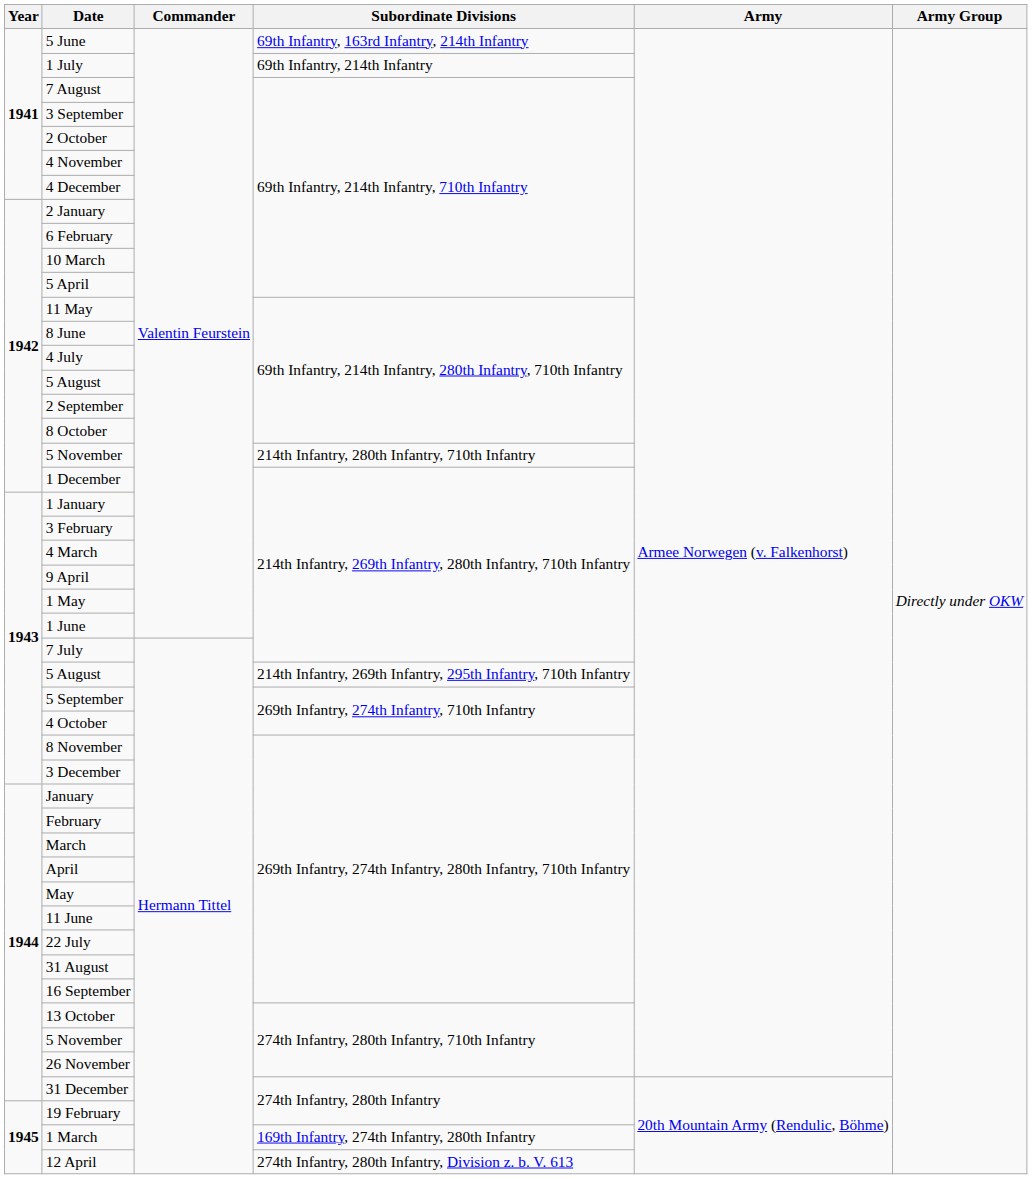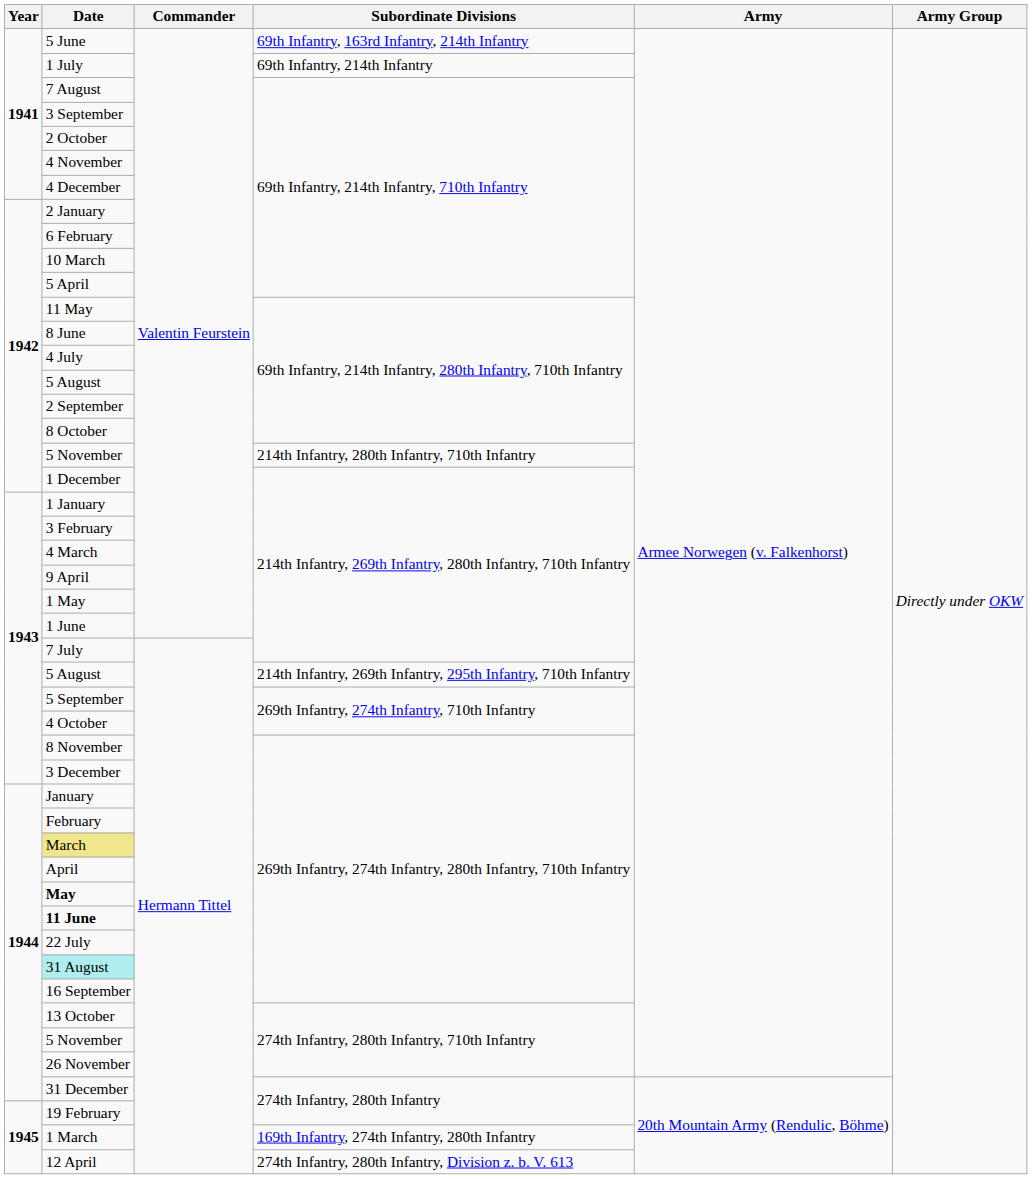(66, 844) no background -> (66, 844) khaki background
(60, 893) normal -> (61, 893) bold
(69, 917) normal -> (71, 917) bold
(77, 966) no background -> (77, 966) paleturquoise background
